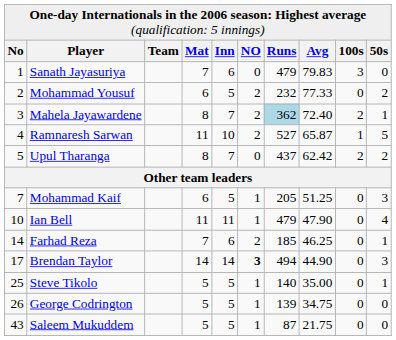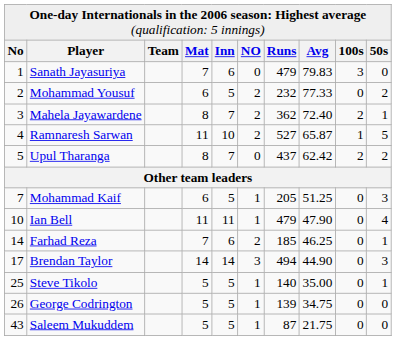(286, 114) lightblue background -> (286, 114) no background
(257, 261) bold -> (257, 261) normal
